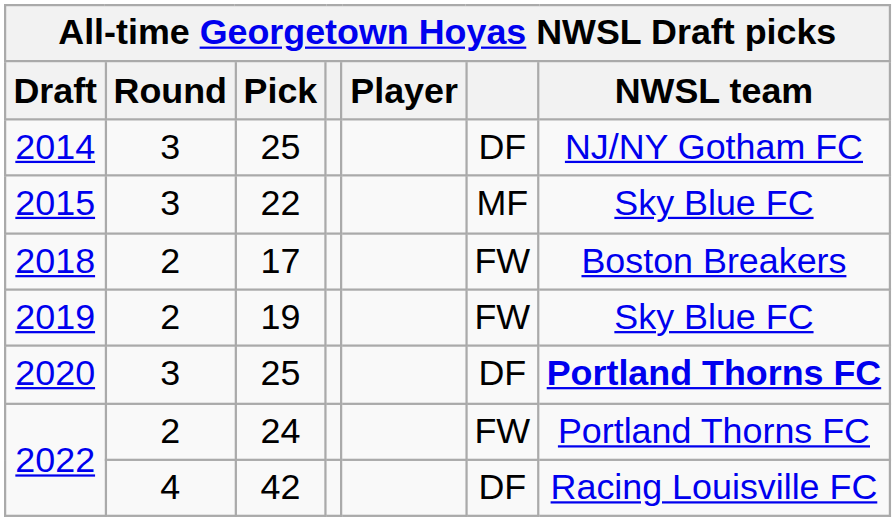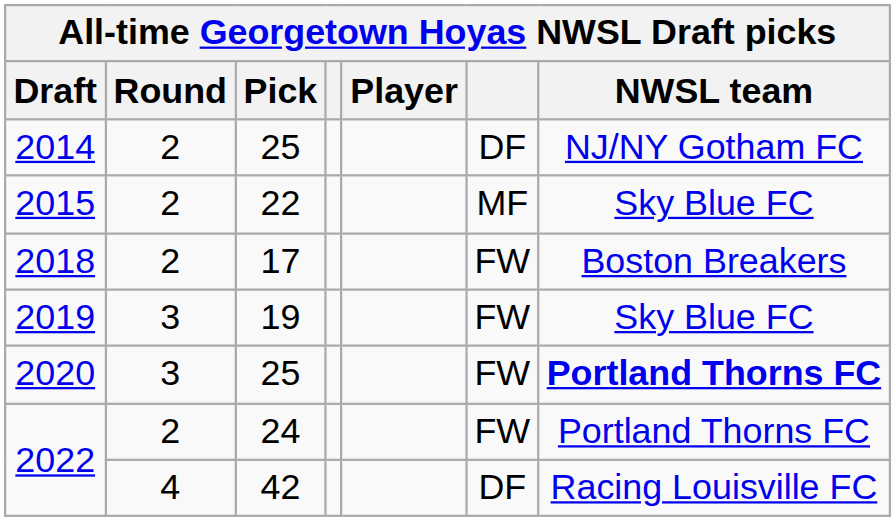(170, 146) 3 -> (170, 146) 2
(170, 203) 3 -> (170, 203) 2
(170, 317) 2 -> (170, 317) 3
(502, 373) DF -> (502, 373) FW
